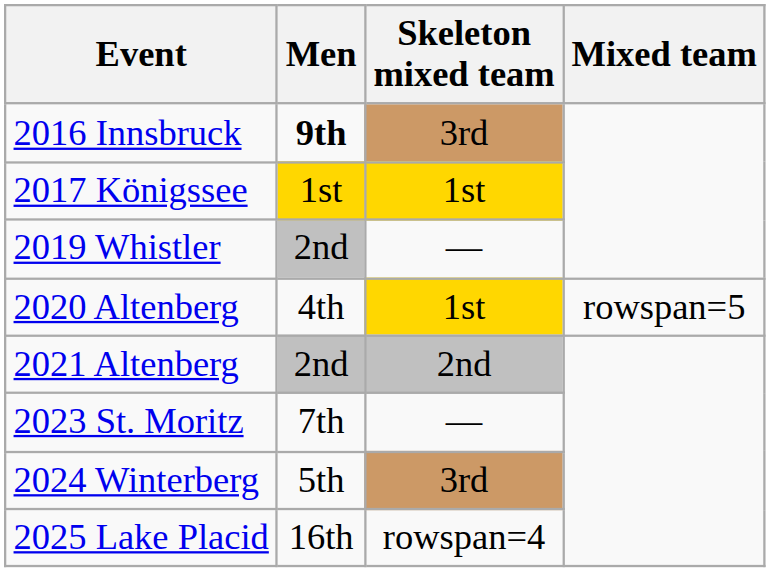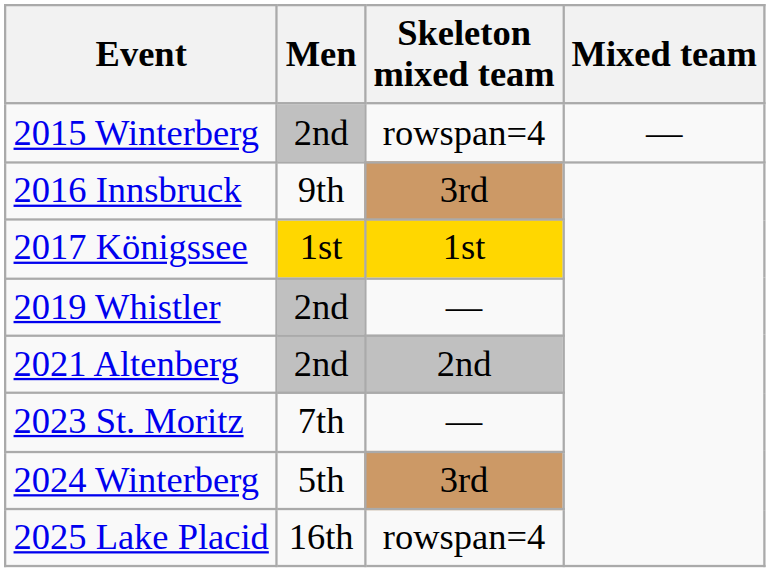+ row: (136, 132)
(321, 132) bold -> (321, 190) normal
- row: (126, 305)
